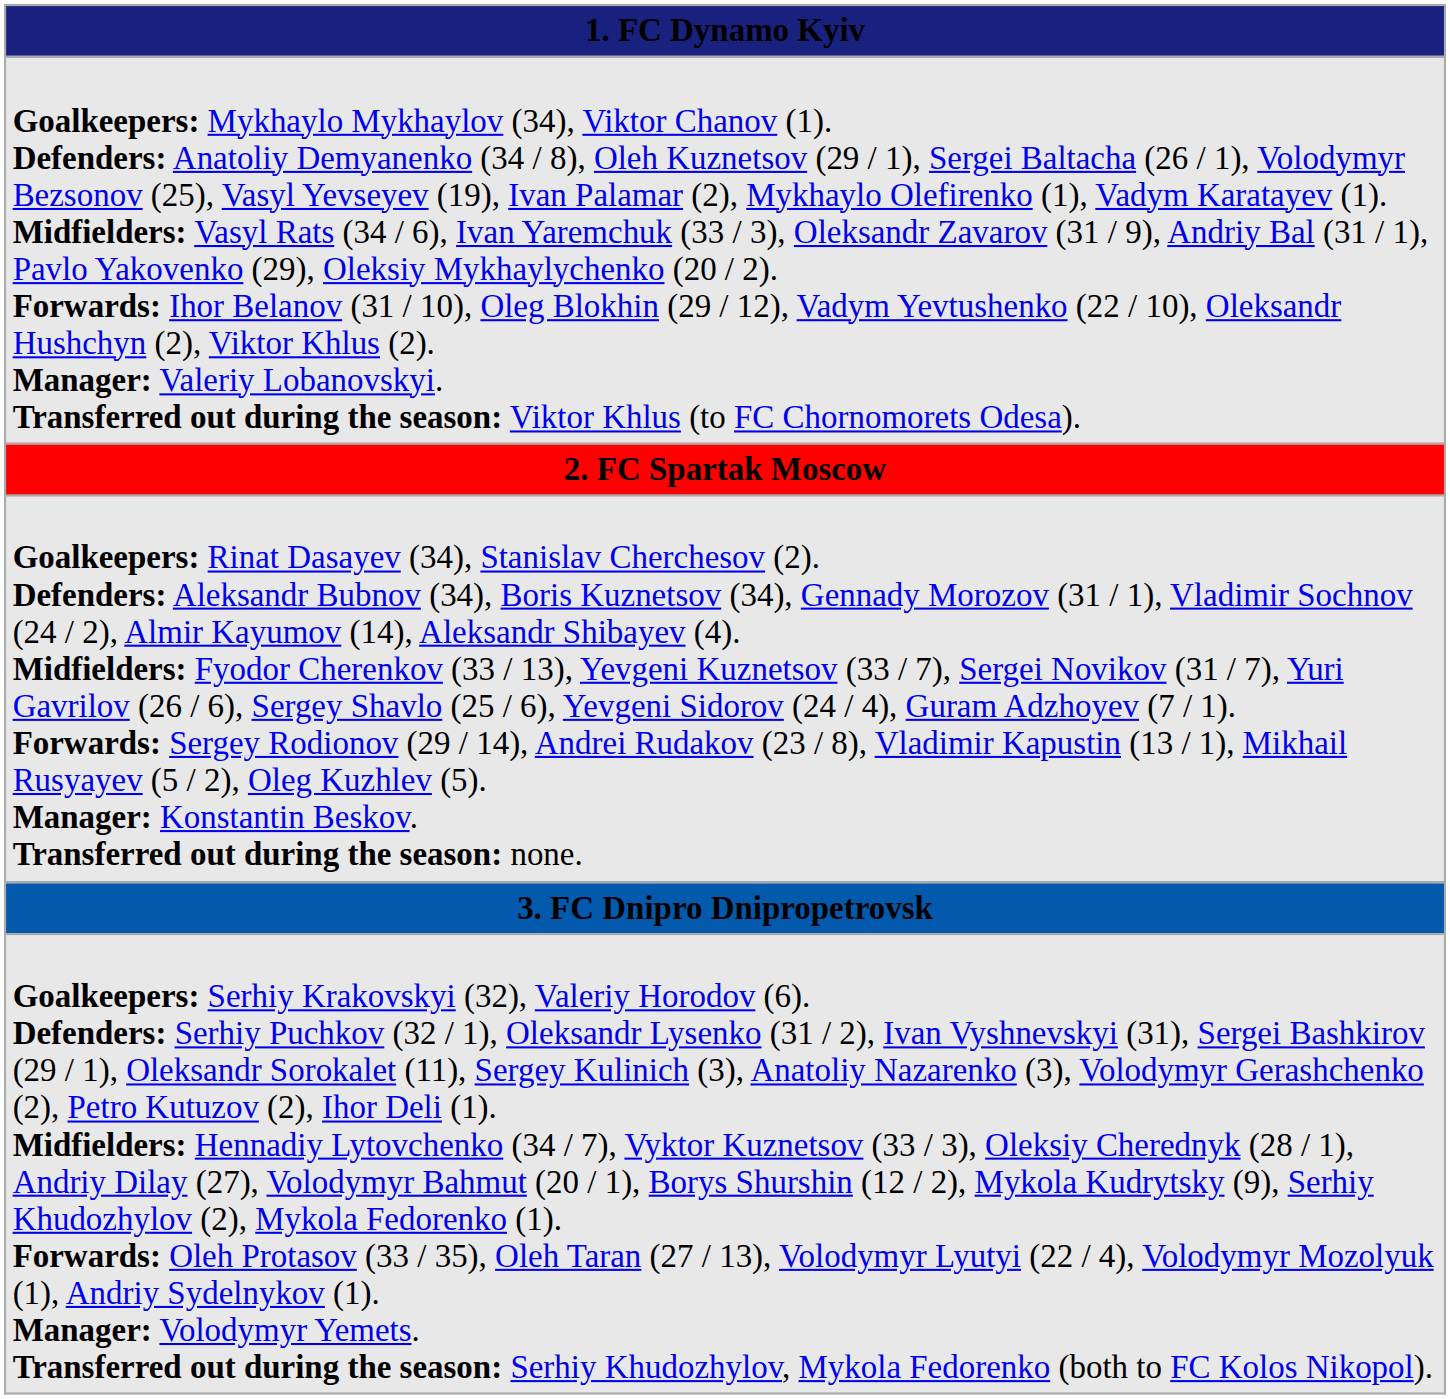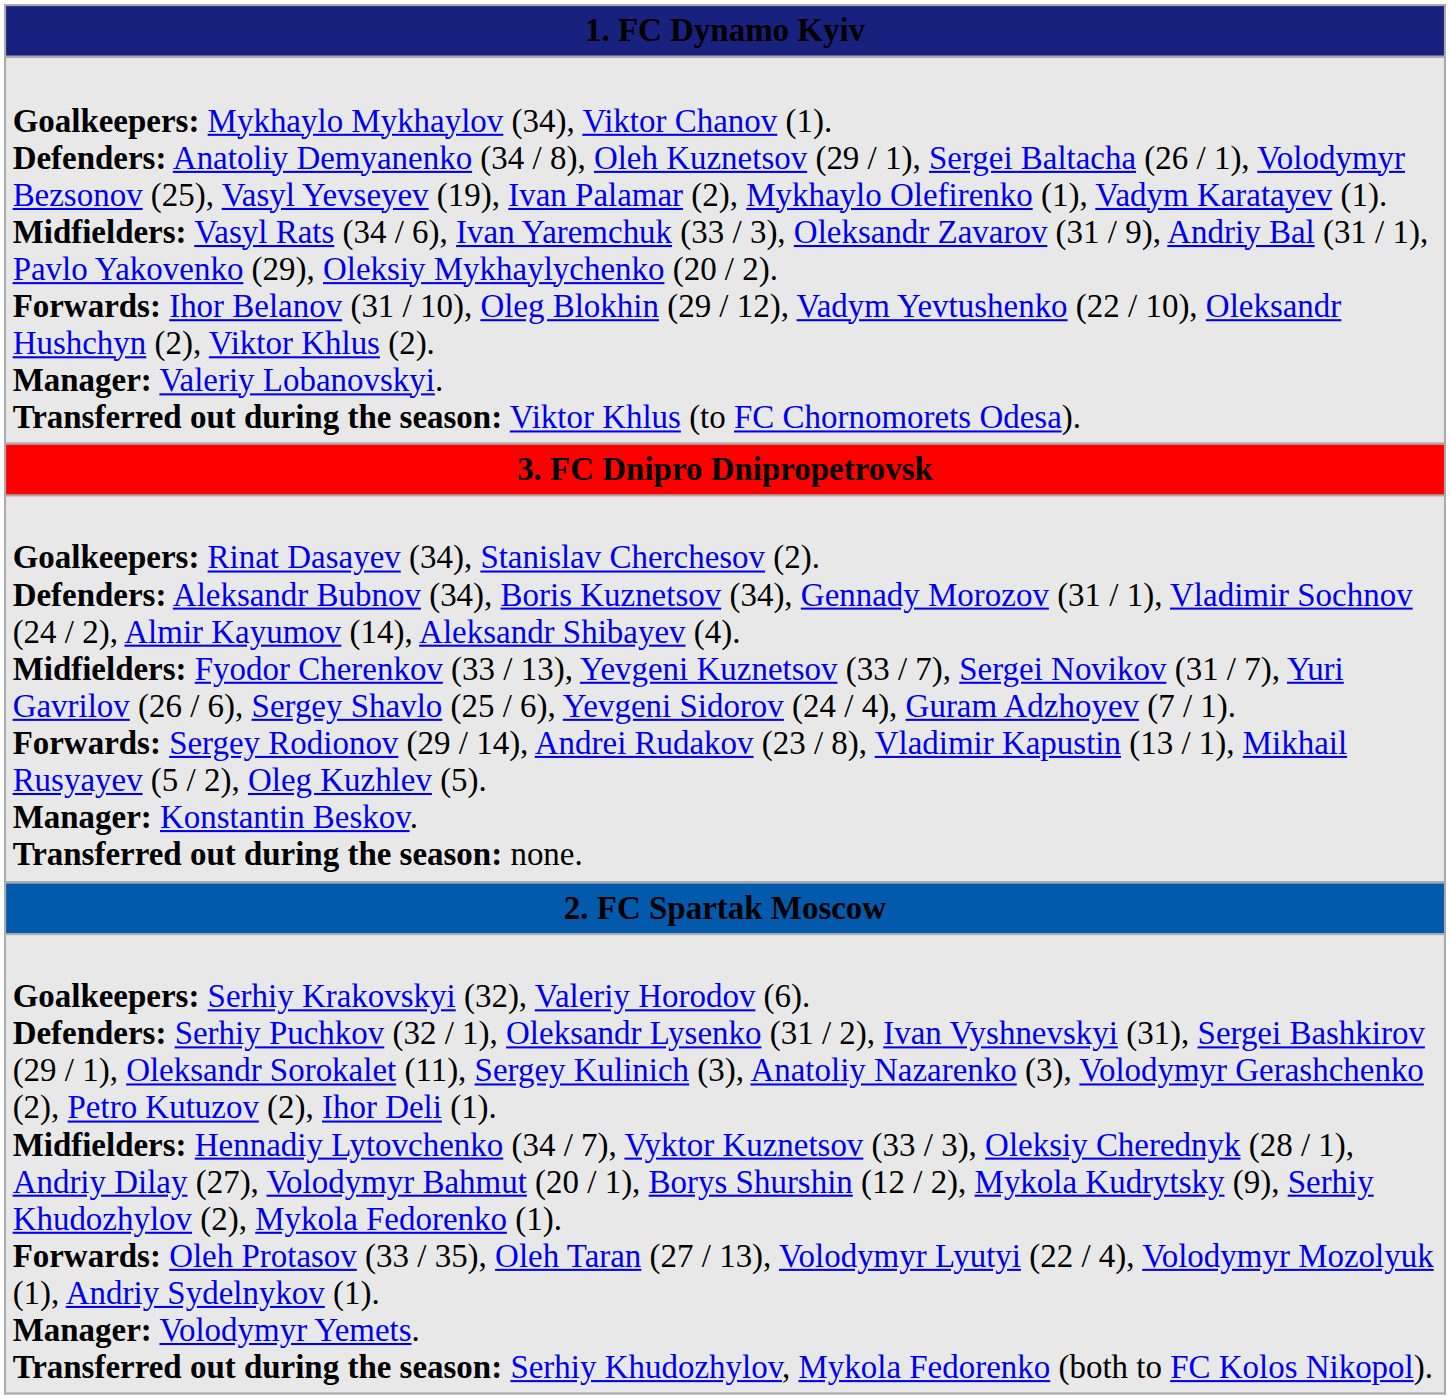(725, 468) 2. FC Spartak Moscow -> (725, 468) 3. FC Dnipro Dnipropetrovsk
(725, 907) 3. FC Dnipro Dnipropetrovsk -> (725, 907) 2. FC Spartak Moscow
